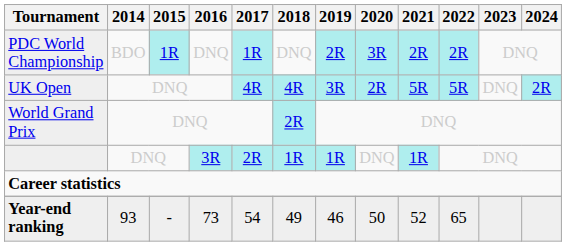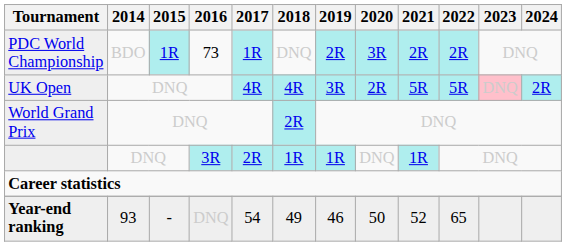(211, 52) DNQ -> (211, 52) 73
(500, 87) no background -> (500, 87) pink background
(211, 218) 73 -> (211, 218) DNQ
